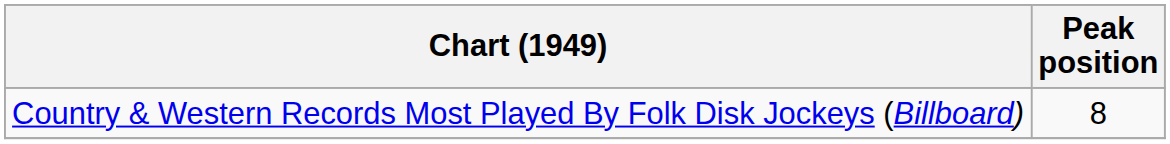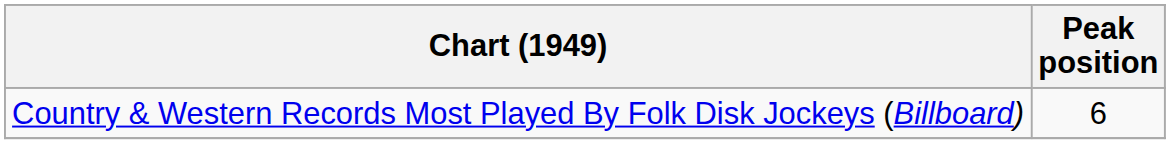(1098, 112) 8 -> (1098, 112) 6
